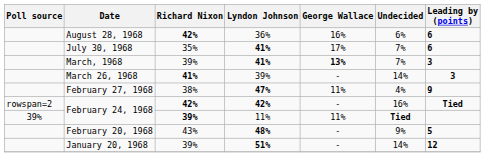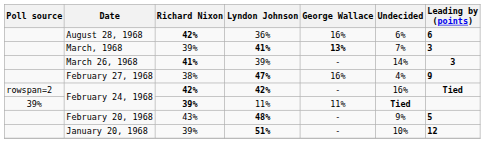- row: (99, 49)
(338, 90) 11% -> (338, 76) 16%
(400, 145) 14% -> (400, 131) 10%
